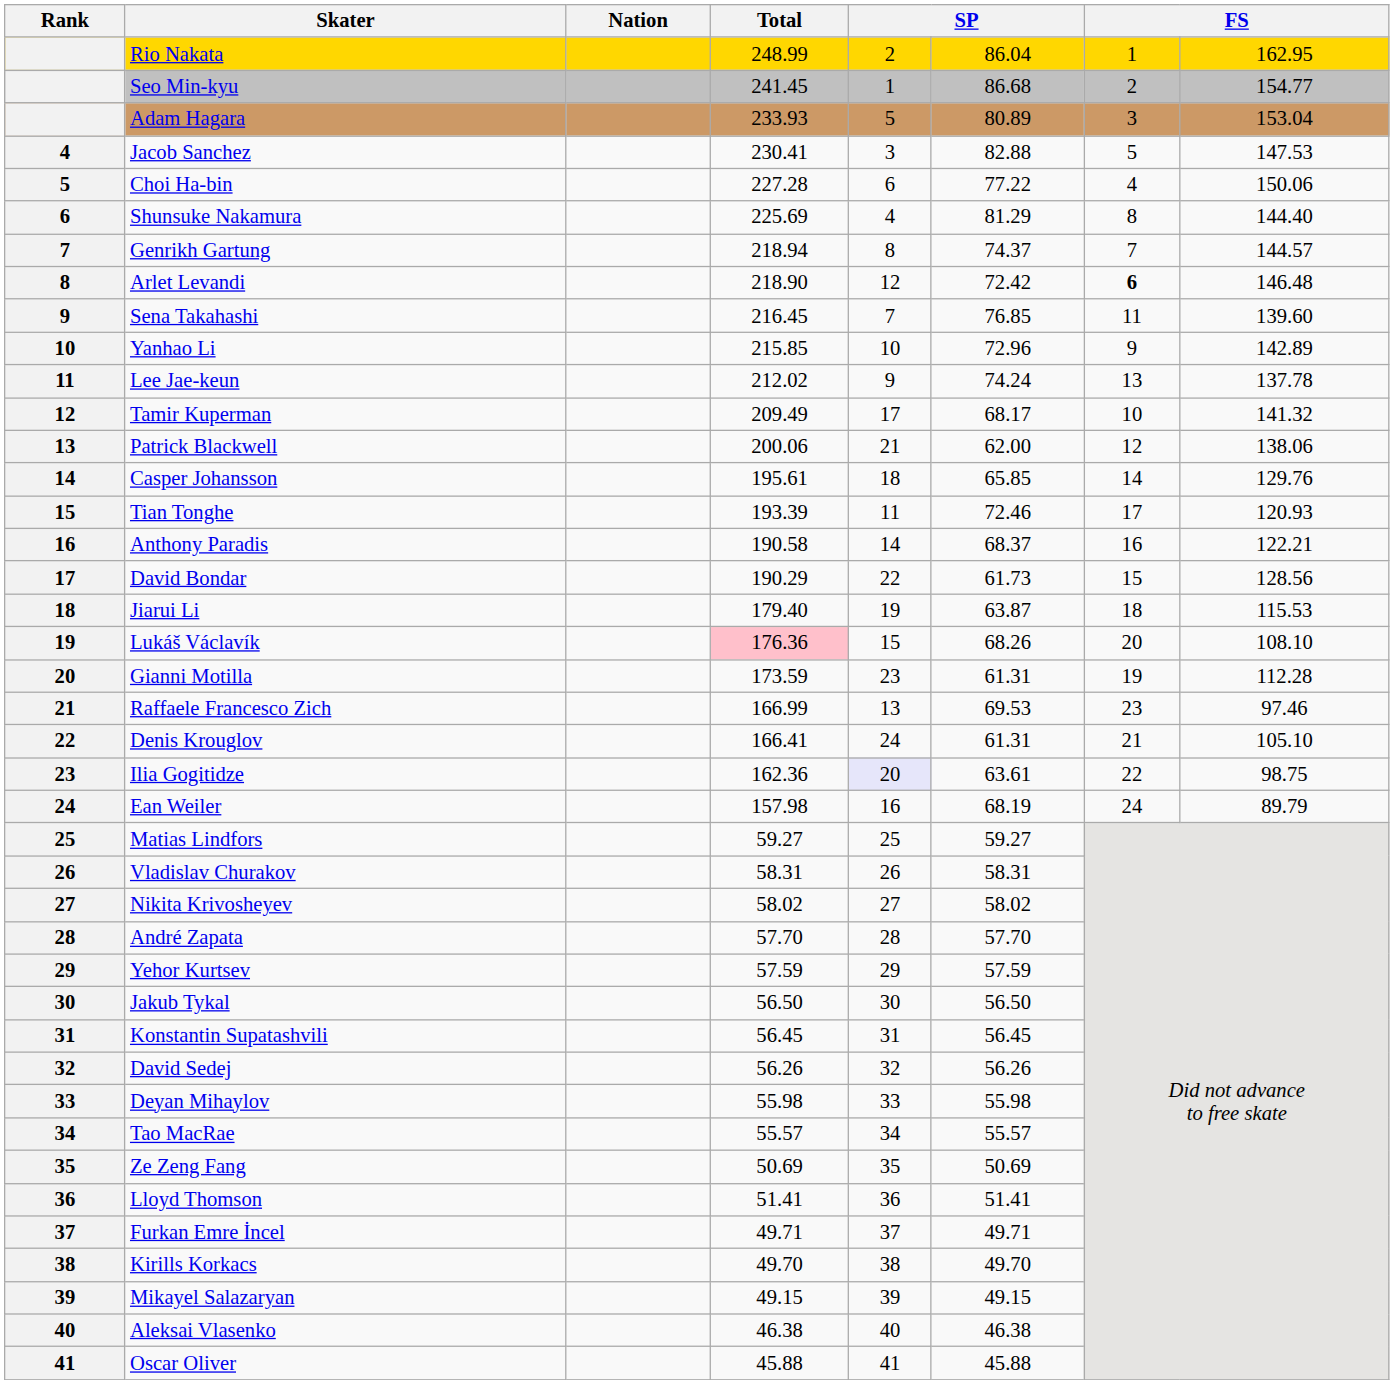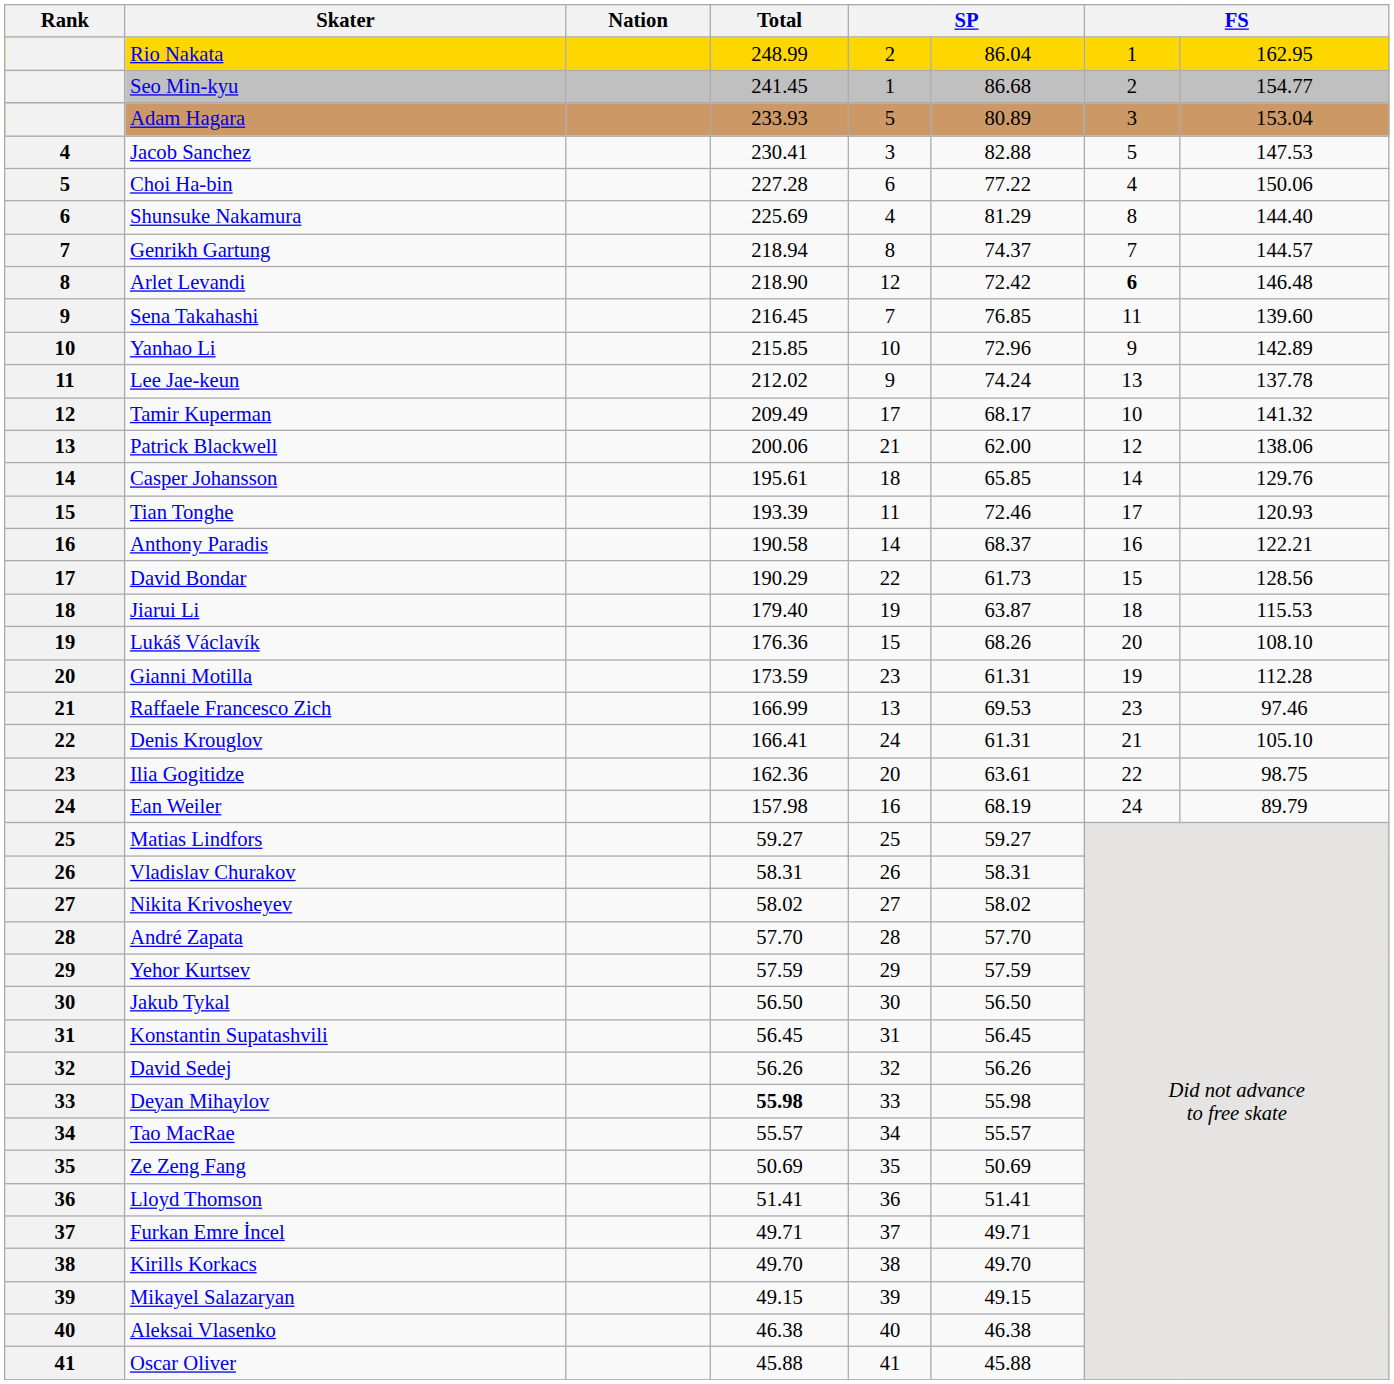(780, 642) pink background -> (780, 642) no background
(890, 773) lavender background -> (890, 773) no background
(780, 1101) normal -> (780, 1101) bold
